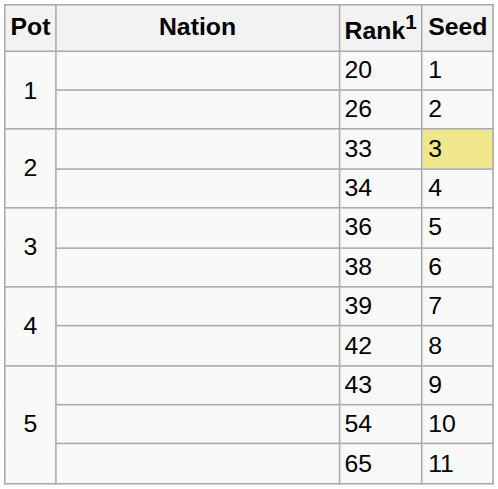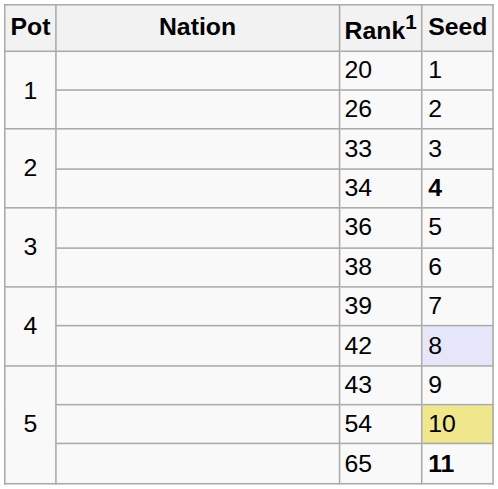(435, 148) khaki background -> (435, 148) no background
(435, 188) normal -> (435, 188) bold
(435, 345) no background -> (435, 345) lavender background
(442, 424) no background -> (442, 424) khaki background
(441, 463) normal -> (441, 463) bold
